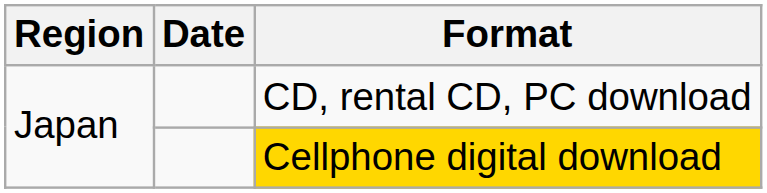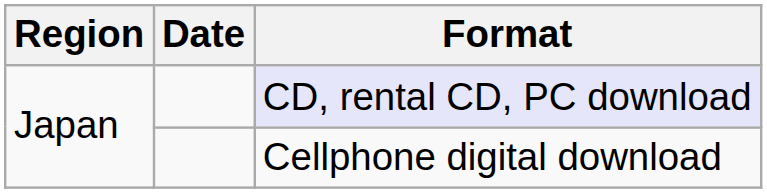(507, 95) no background -> (507, 95) lavender background
(492, 156) gold background -> (492, 156) no background
